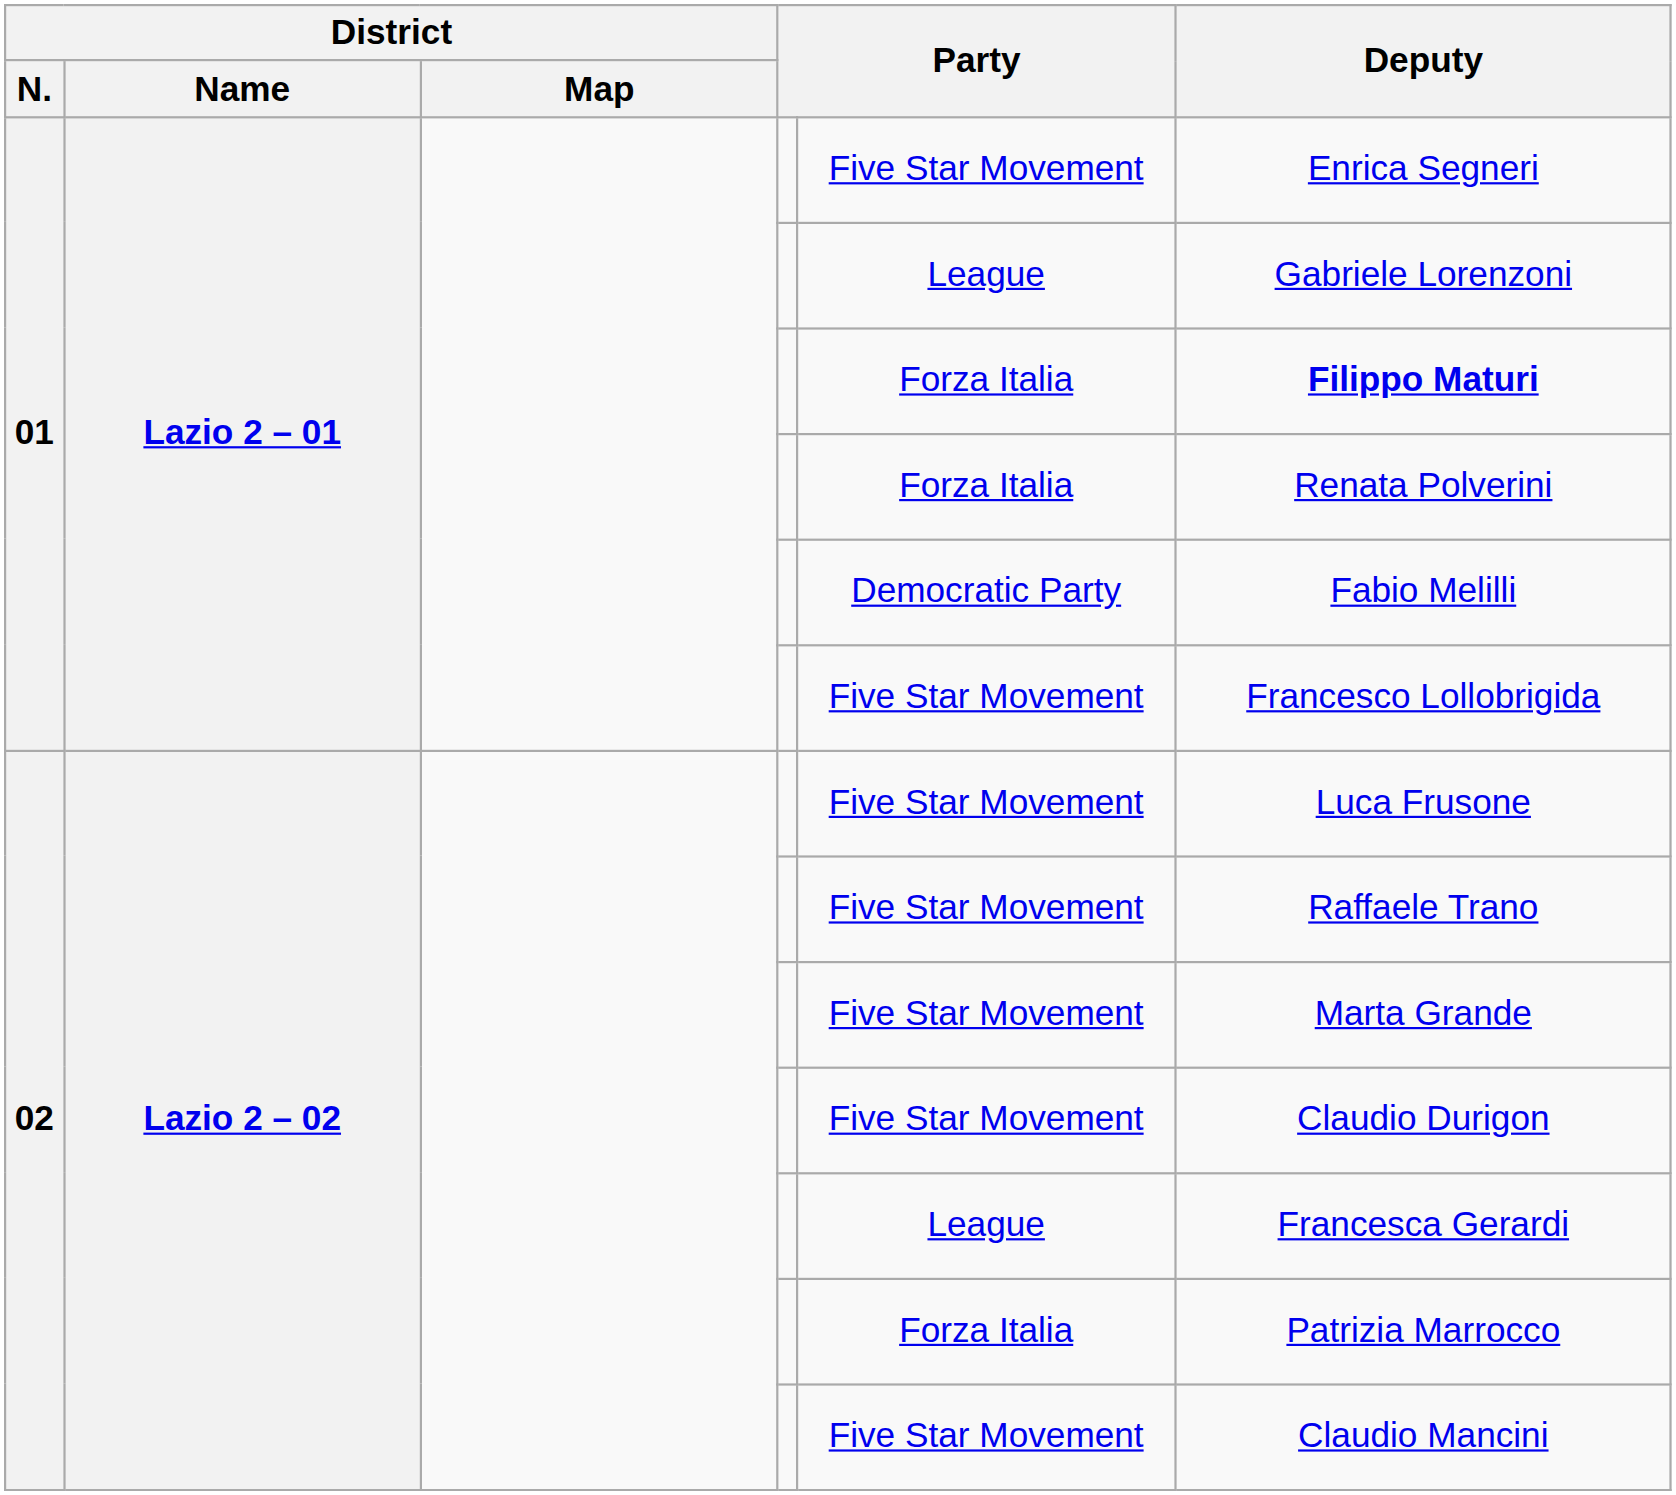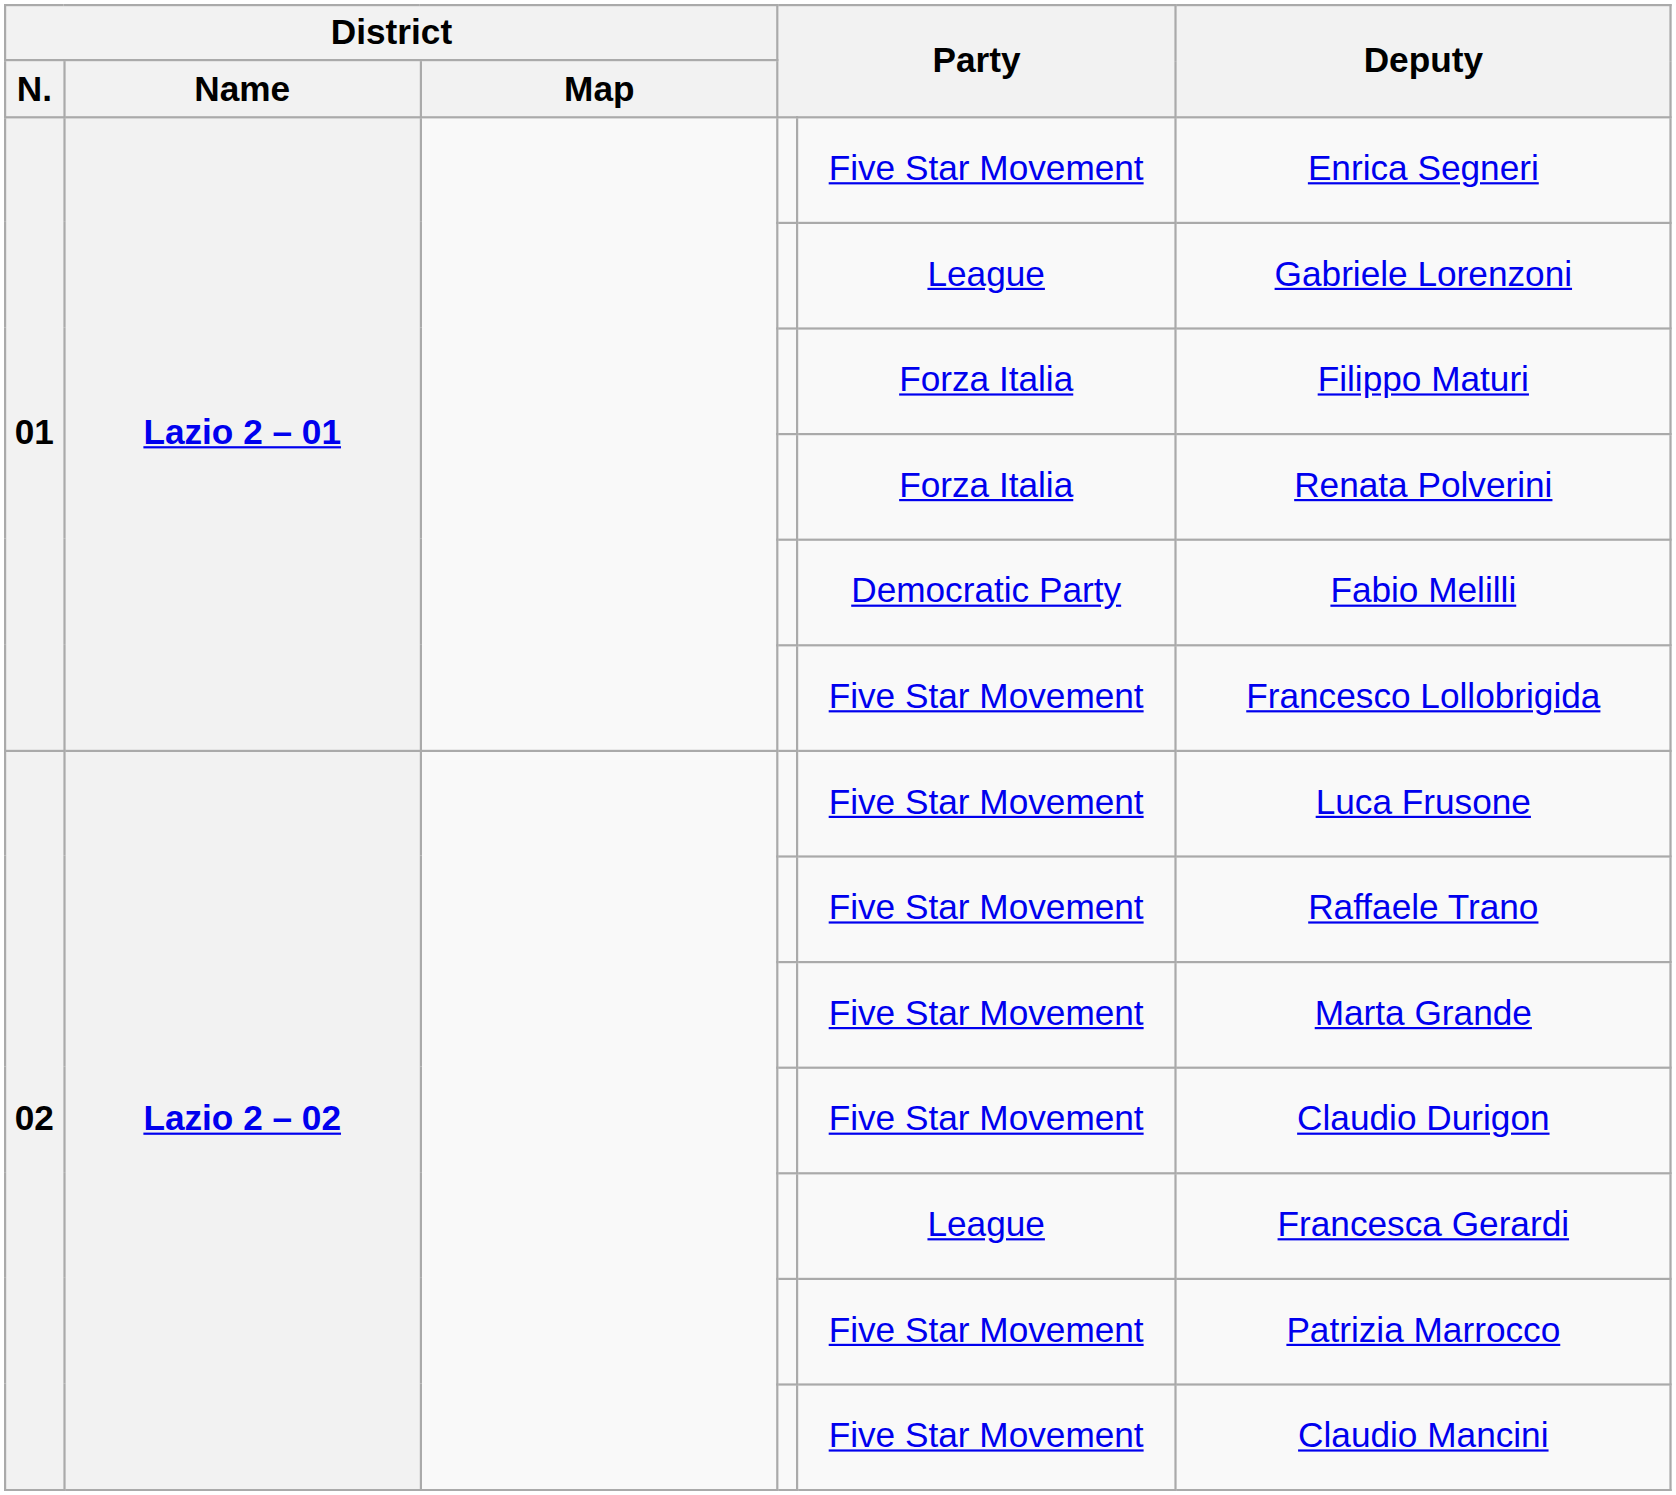(1423, 380) bold -> (1423, 380) normal
(986, 1330) Forza Italia -> (986, 1330) Five Star Movement
